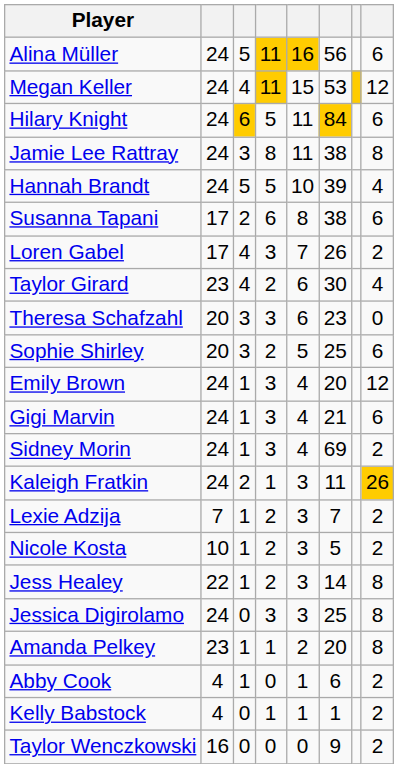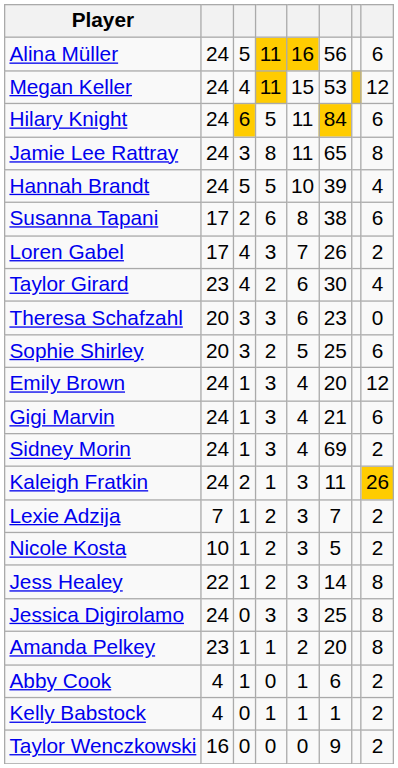(335, 152) 38 -> (335, 152) 65
